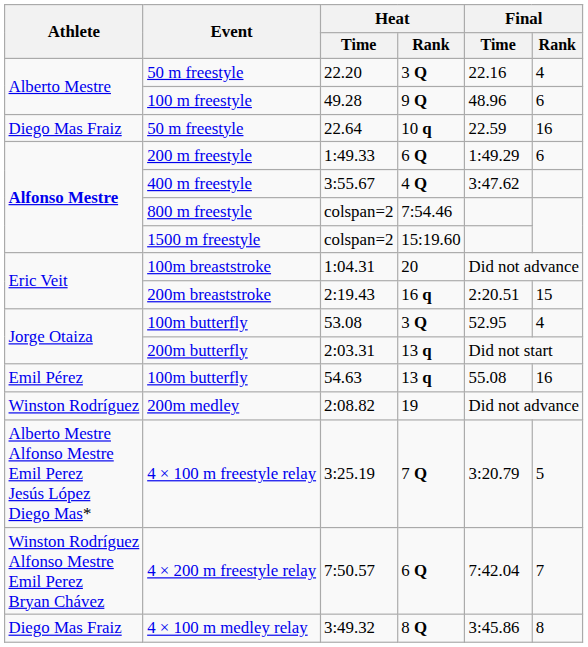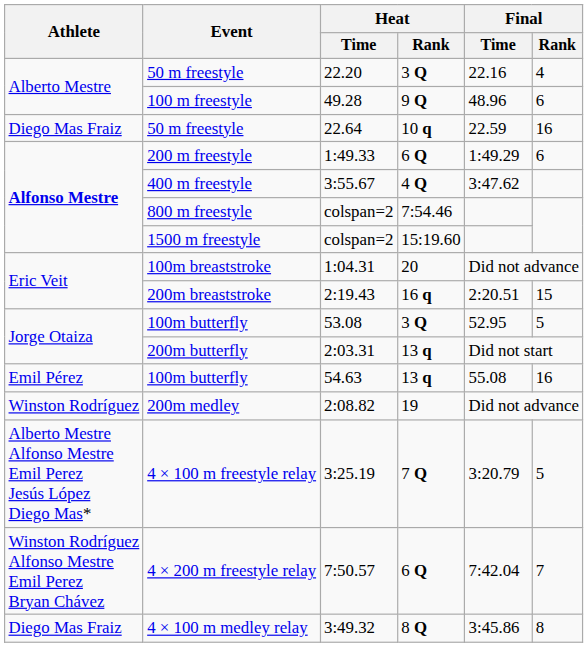(540, 322) 4 -> (540, 322) 5
